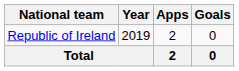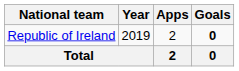(213, 35) normal -> (213, 35) bold
